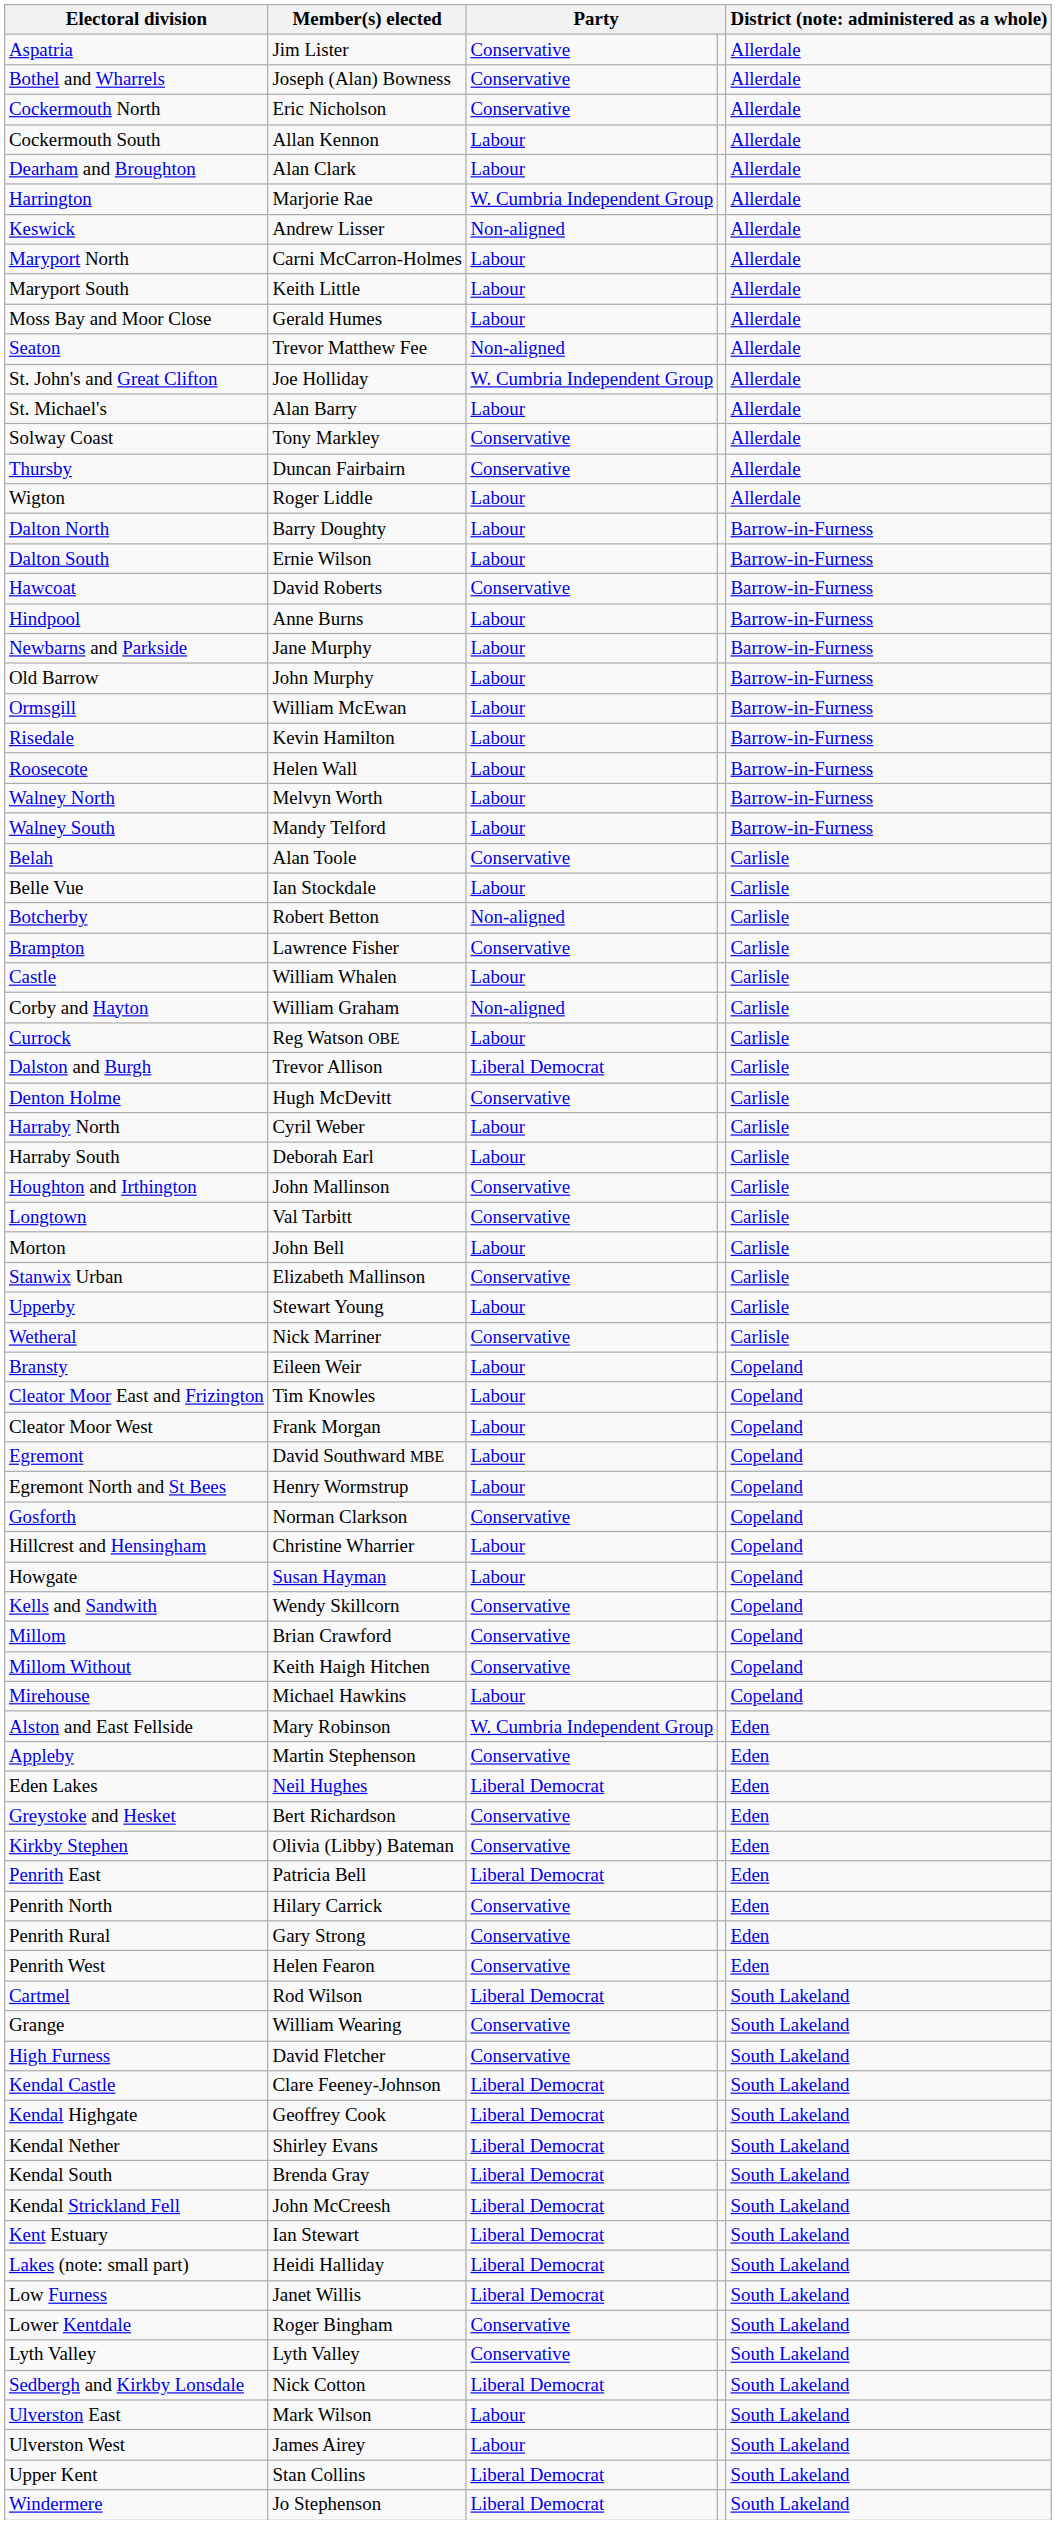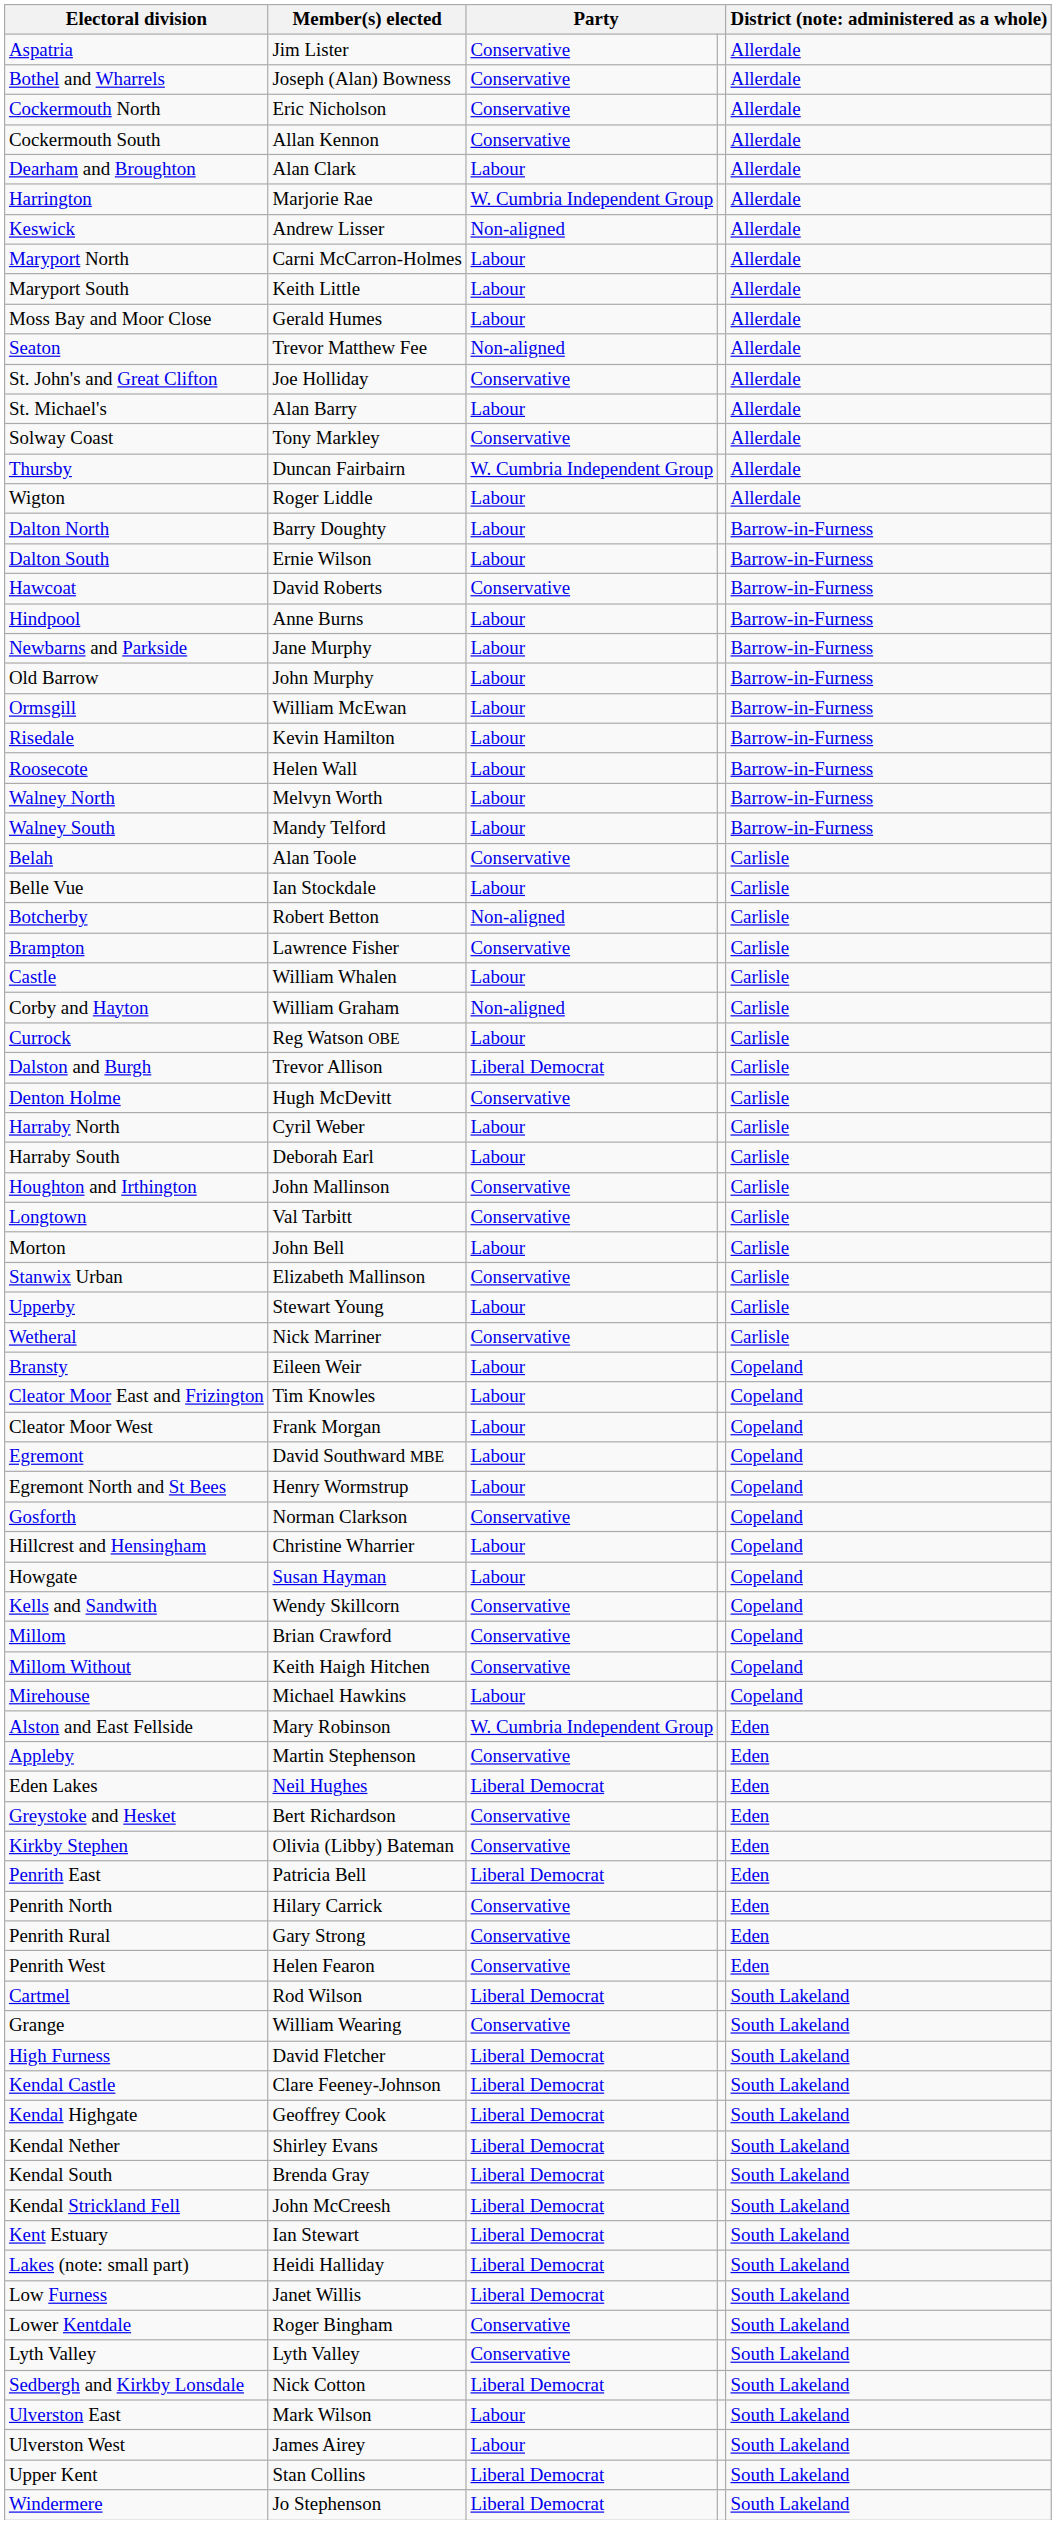(498, 139) Labour -> (520, 139) Conservative
(592, 378) W. Cumbria Independent Group -> (520, 378) Conservative
(520, 468) Conservative -> (592, 468) W. Cumbria Independent Group
(520, 2055) Conservative -> (537, 2055) Liberal Democrat
